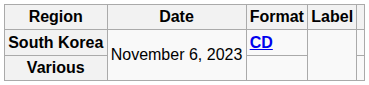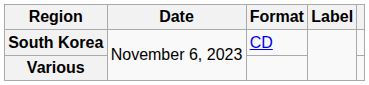(261, 42) bold -> (261, 42) normal
